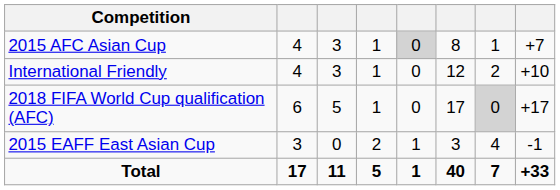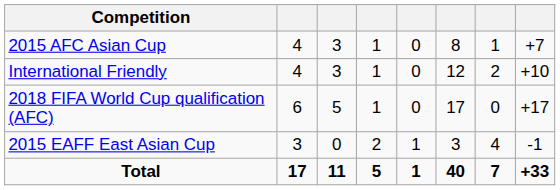(416, 44) lightgrey background -> (416, 44) no background
(495, 108) lightgrey background -> (495, 108) no background
